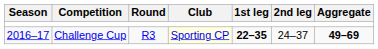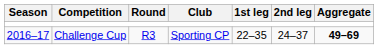(200, 35) lightyellow background -> (200, 35) no background
(252, 35) bold -> (252, 35) normal
